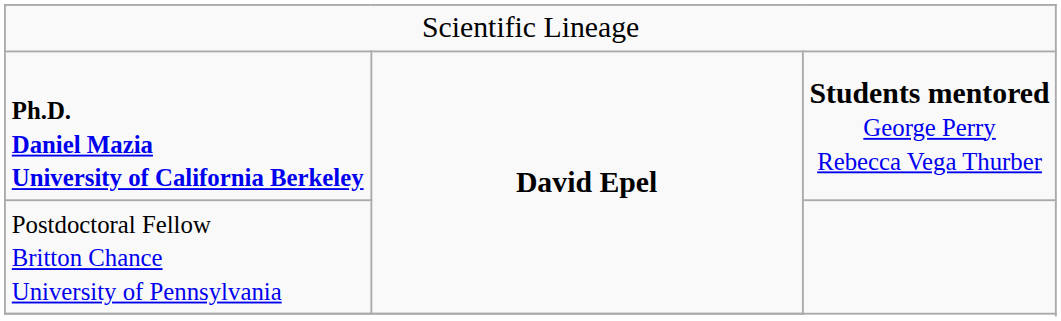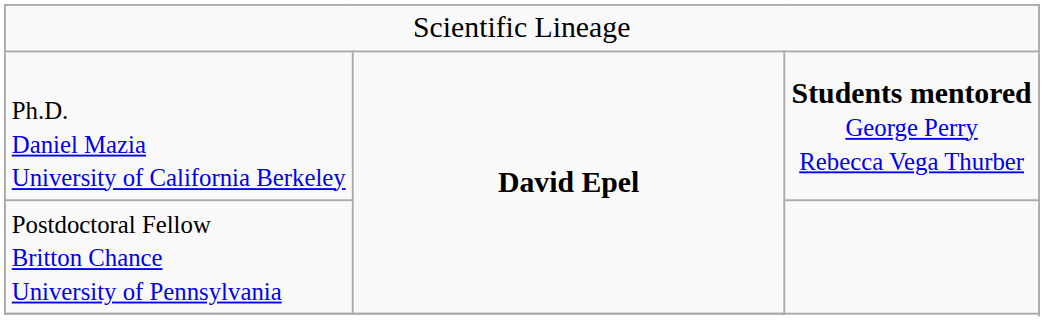(188, 142) bold -> (179, 144) normal
